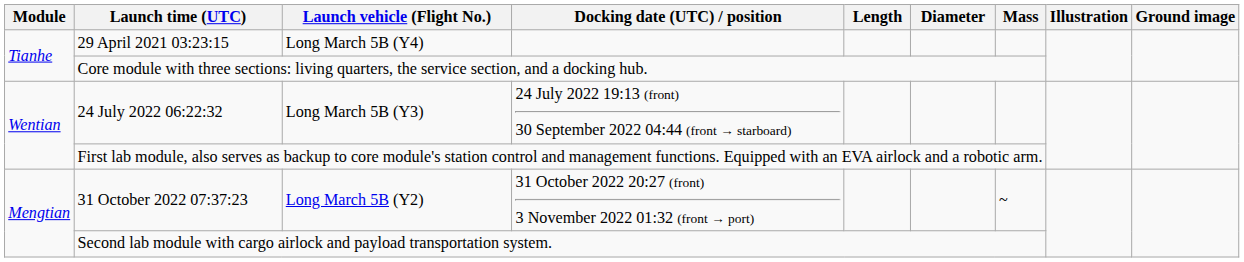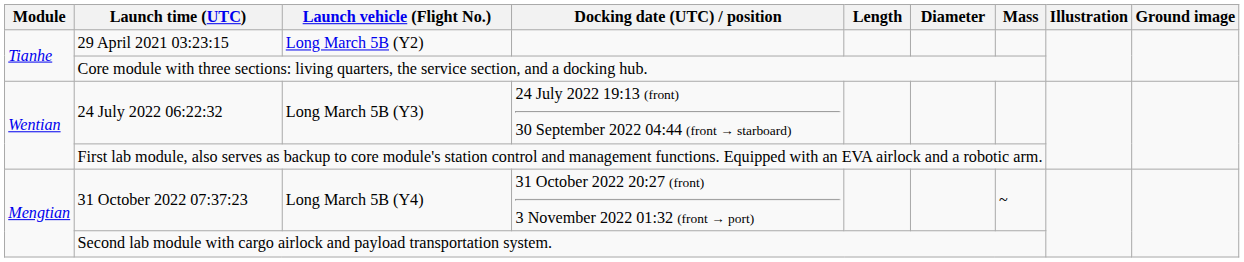(355, 42) Long March 5B (Y4) -> (355, 42) Long March 5B (Y2)
(355, 199) Long March 5B (Y2) -> (355, 199) Long March 5B (Y4)
